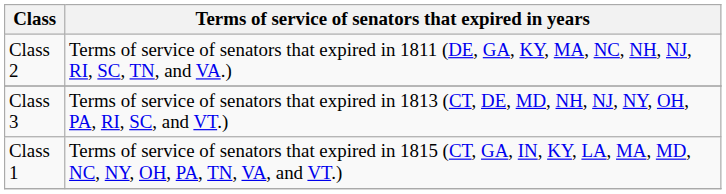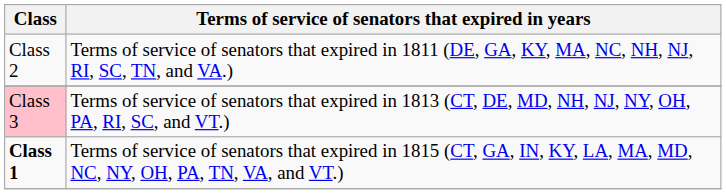(29, 111) no background -> (29, 111) pink background
(29, 162) normal -> (30, 162) bold
